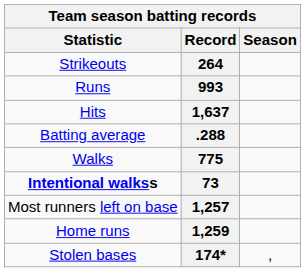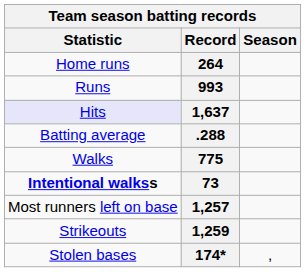(93, 64) Strikeouts -> (93, 64) Home runs
(93, 111) no background -> (93, 111) lavender background
(93, 231) Home runs -> (93, 231) Strikeouts
